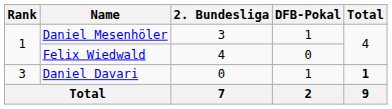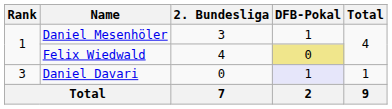(308, 54) no background -> (308, 54) khaki background
(308, 74) no background -> (308, 74) lavender background
(365, 74) bold -> (365, 74) normal
